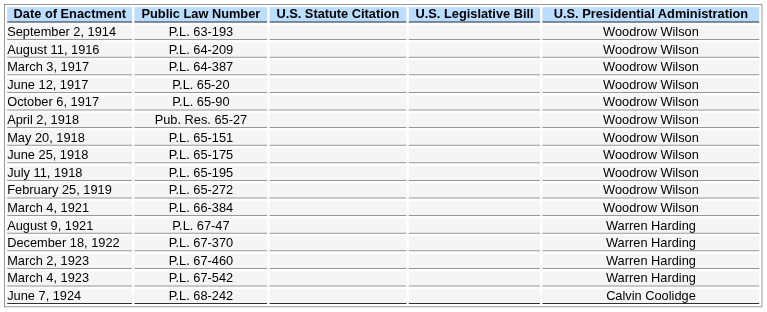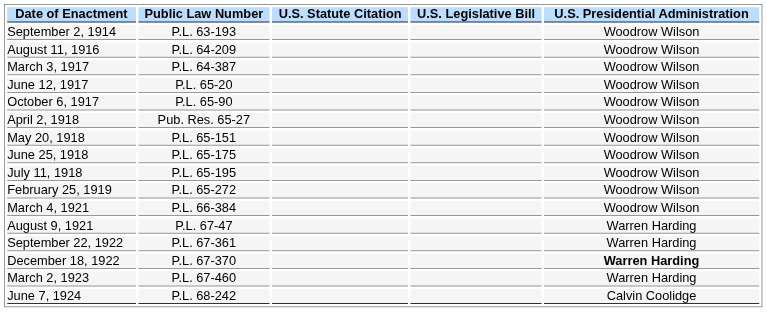+ row: (65, 243)
(651, 243) normal -> (652, 260) bold
- row: (48, 278)
